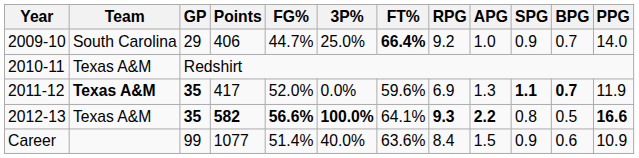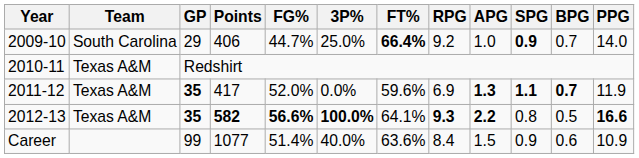(526, 41) normal -> (526, 41) bold
(114, 91) bold -> (112, 91) normal
(485, 91) normal -> (485, 91) bold
